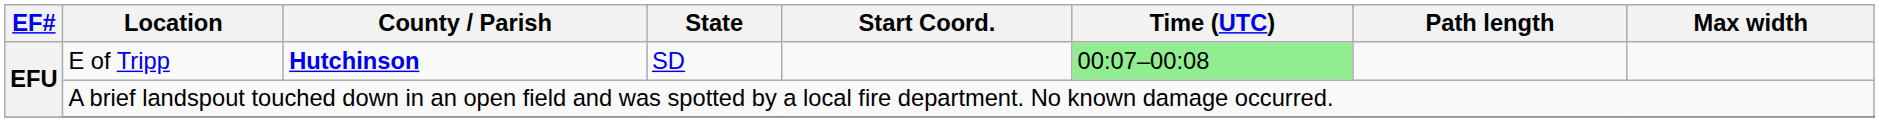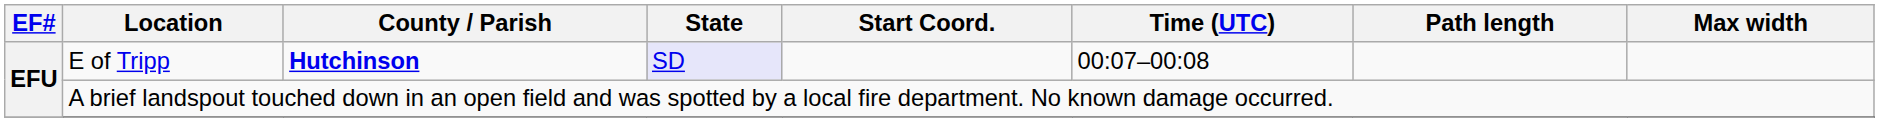(668, 60) no background -> (668, 60) lavender background
(1143, 60) lightgreen background -> (1143, 60) no background
